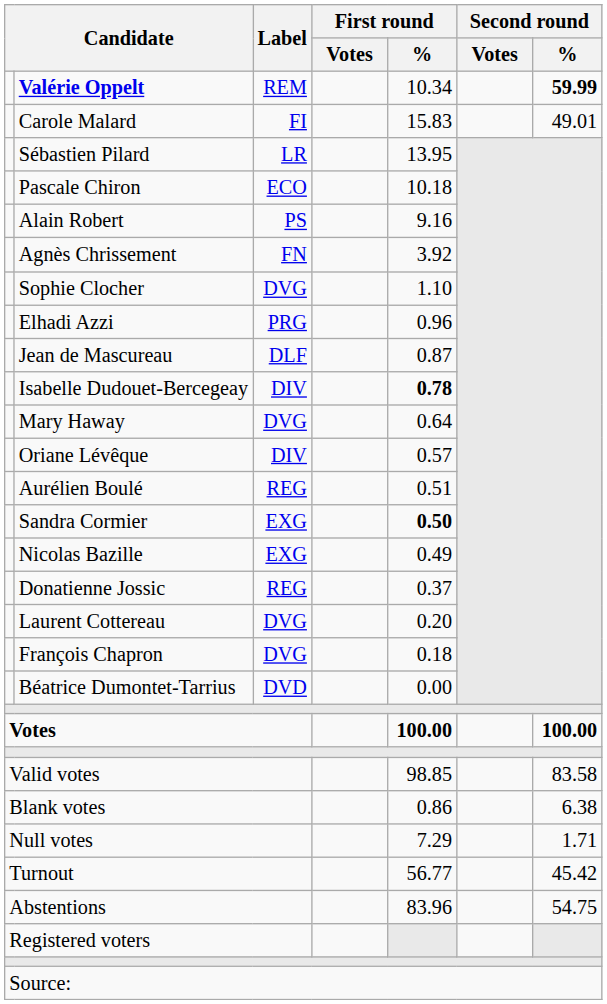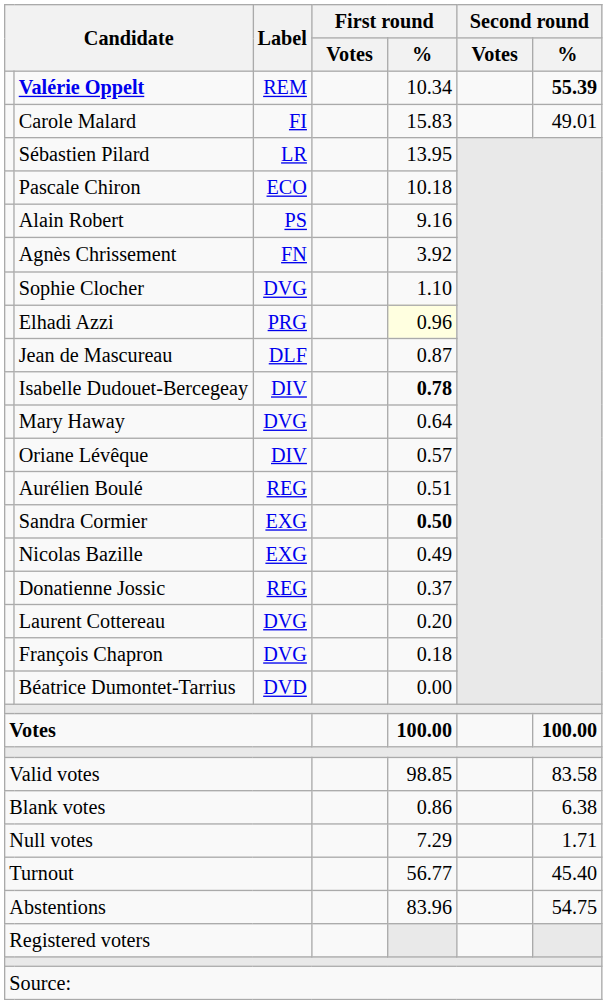(574, 88) 59.99 -> (574, 88) 55.39
(434, 321) no background -> (434, 321) lightyellow background
(574, 873) 45.42 -> (574, 873) 45.40
